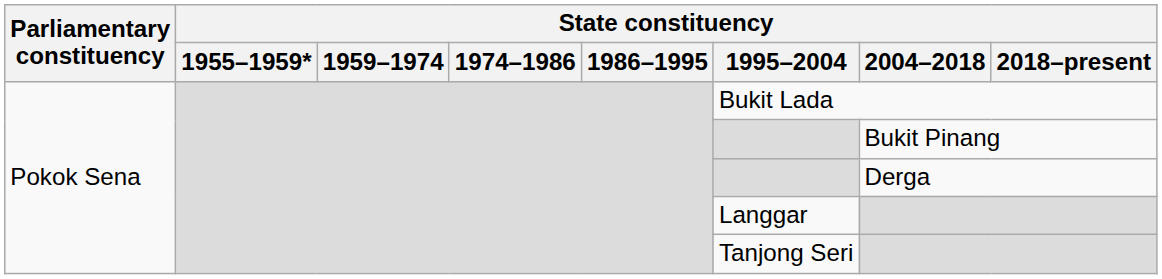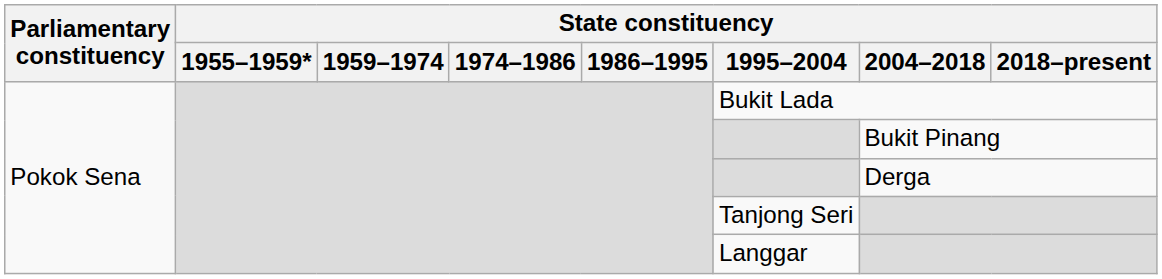(763, 215) Langgar -> (786, 215) Tanjong Seri
(786, 253) Tanjong Seri -> (763, 253) Langgar
